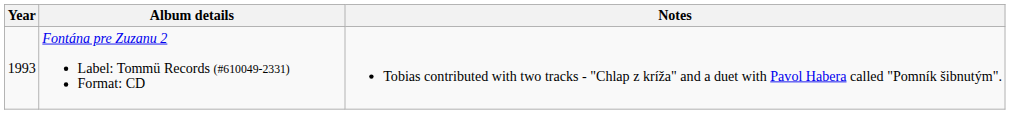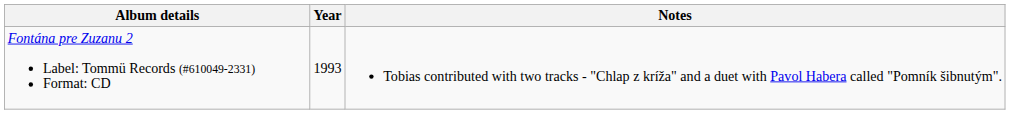columns swapped: (22, 15) <-> (192, 15)
